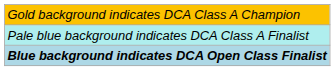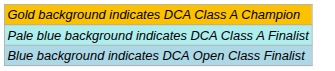(167, 56) bold -> (156, 56) normal
